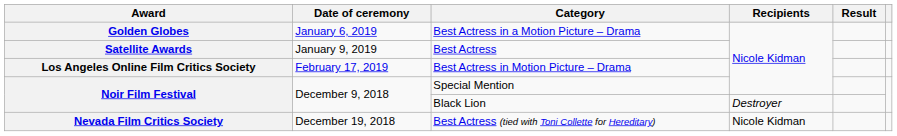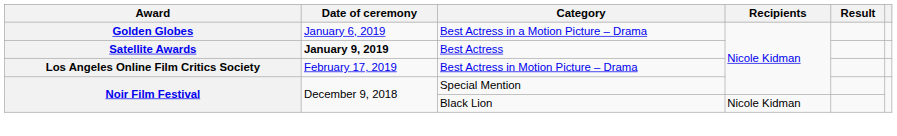(336, 49) normal -> (346, 49) bold
(757, 103) Destroyer -> (764, 103) Nicole Kidman
- row: (544, 121)
